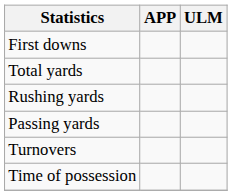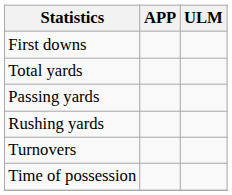rows swapped: (56, 97) <-> (54, 123)
